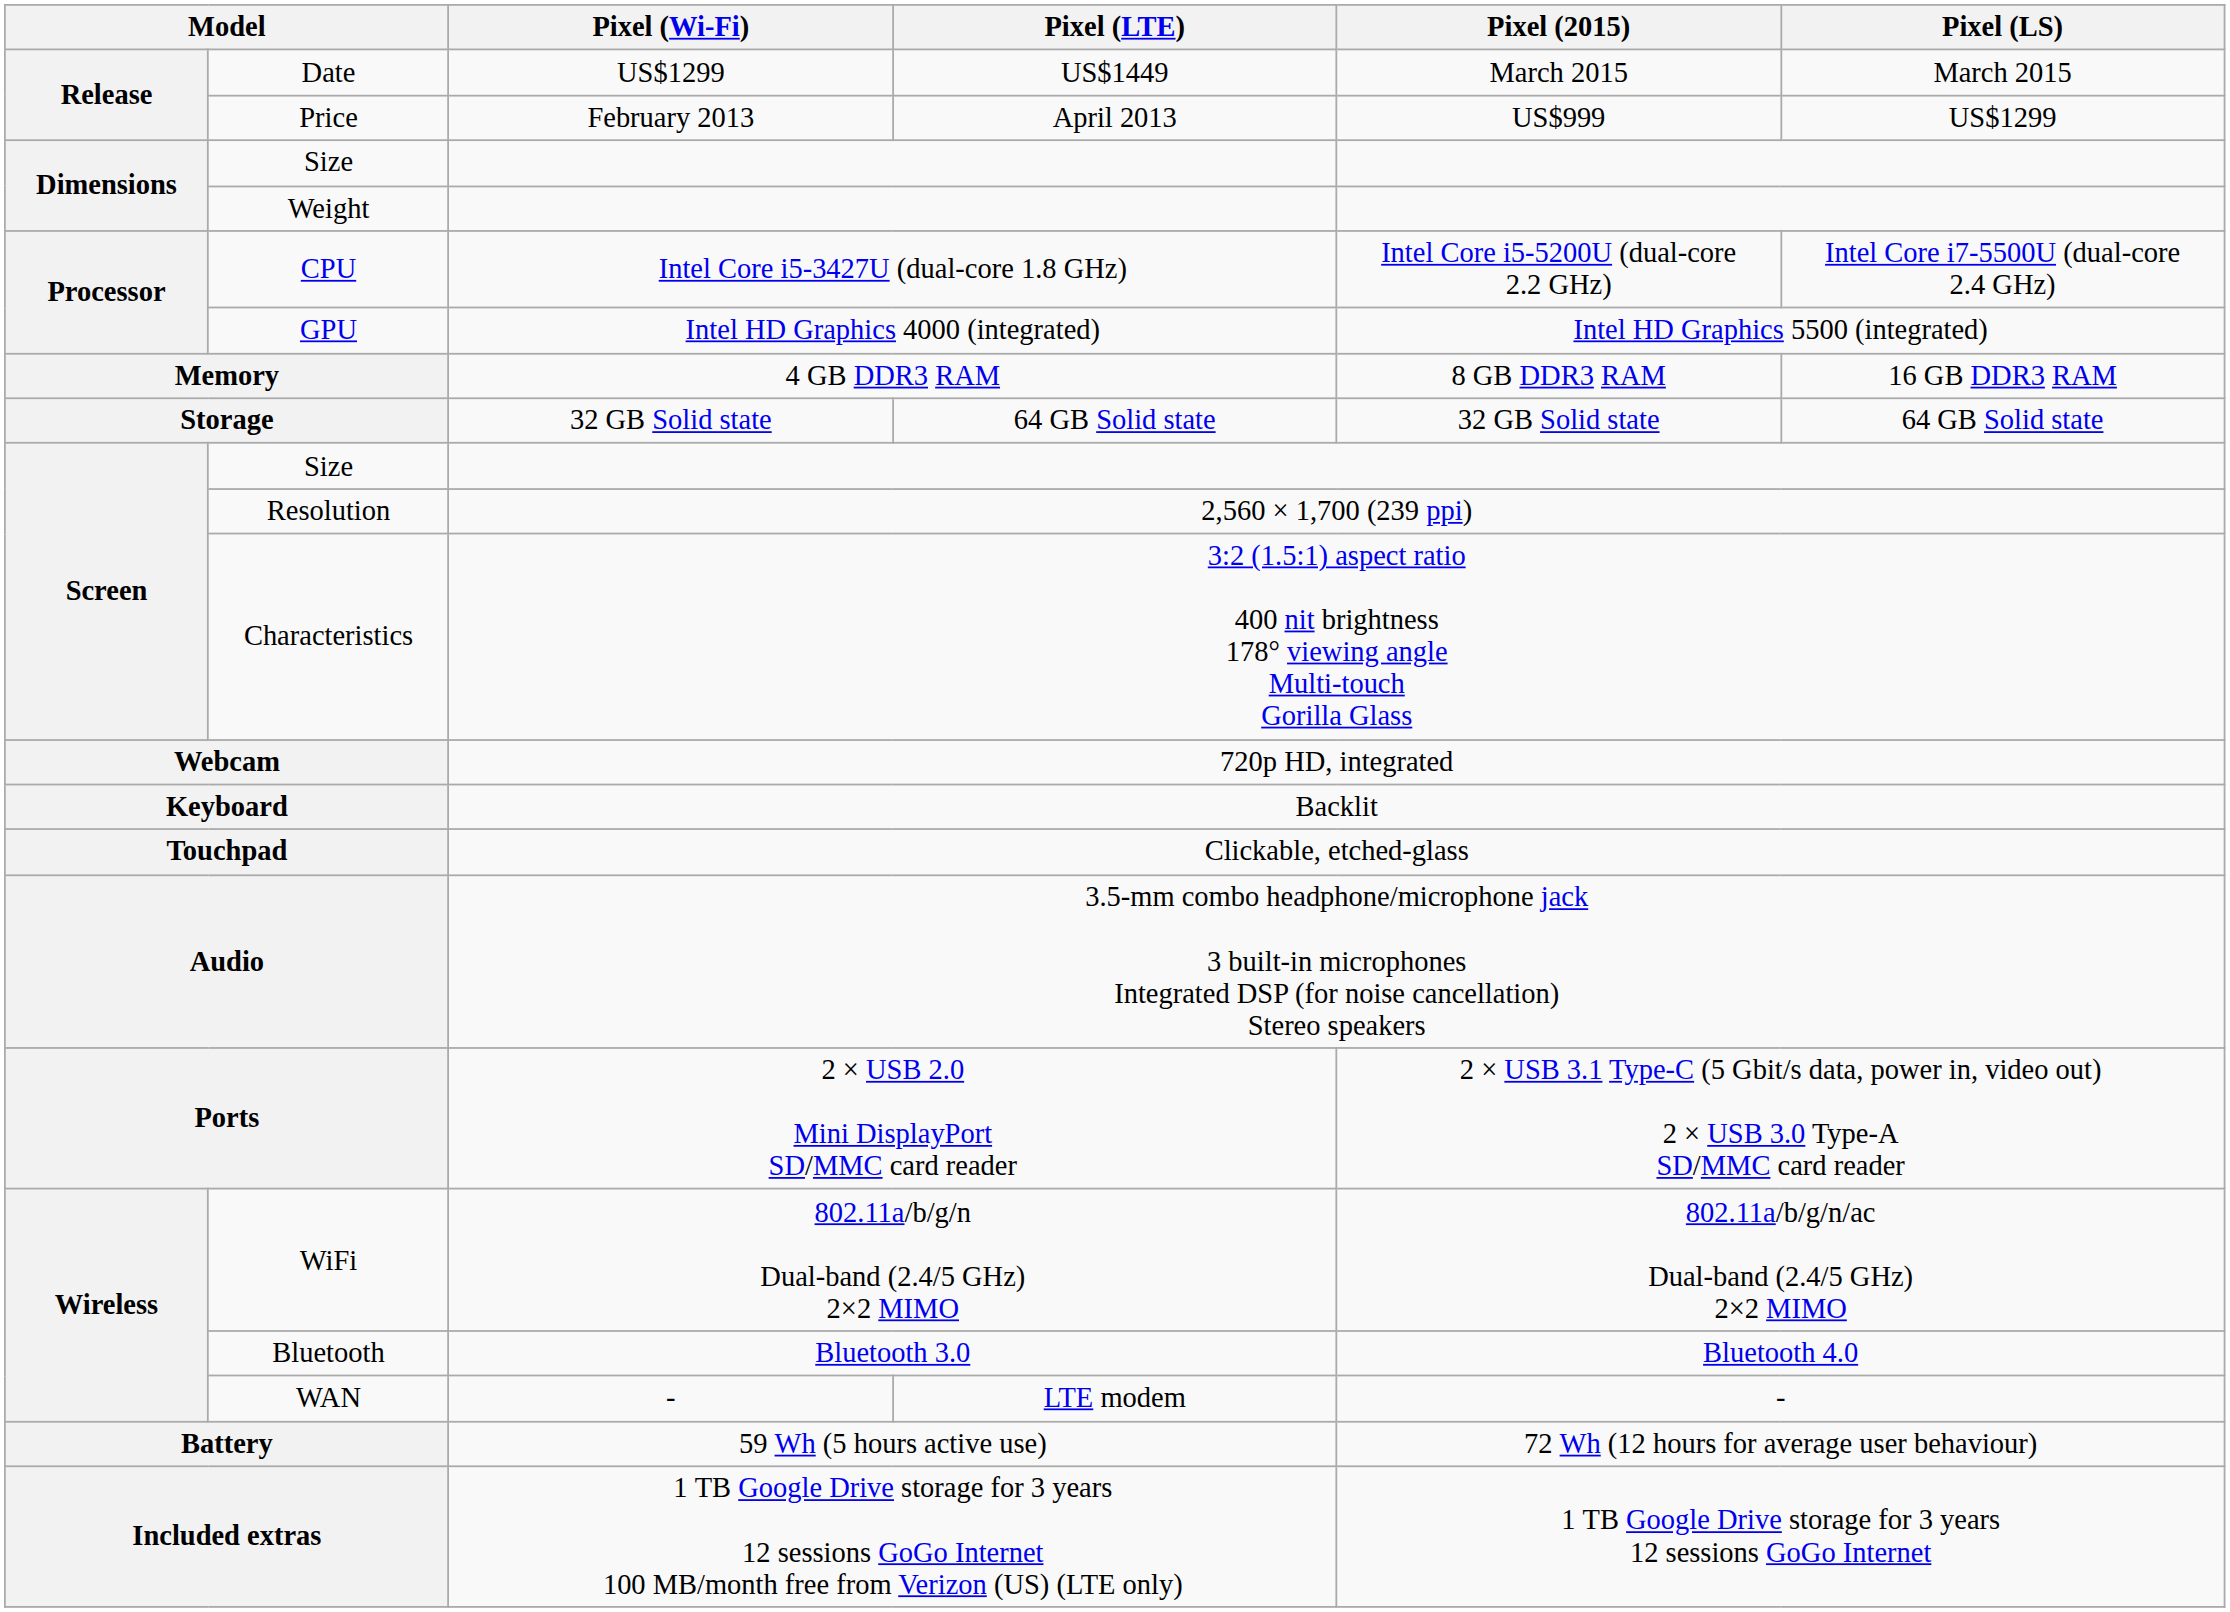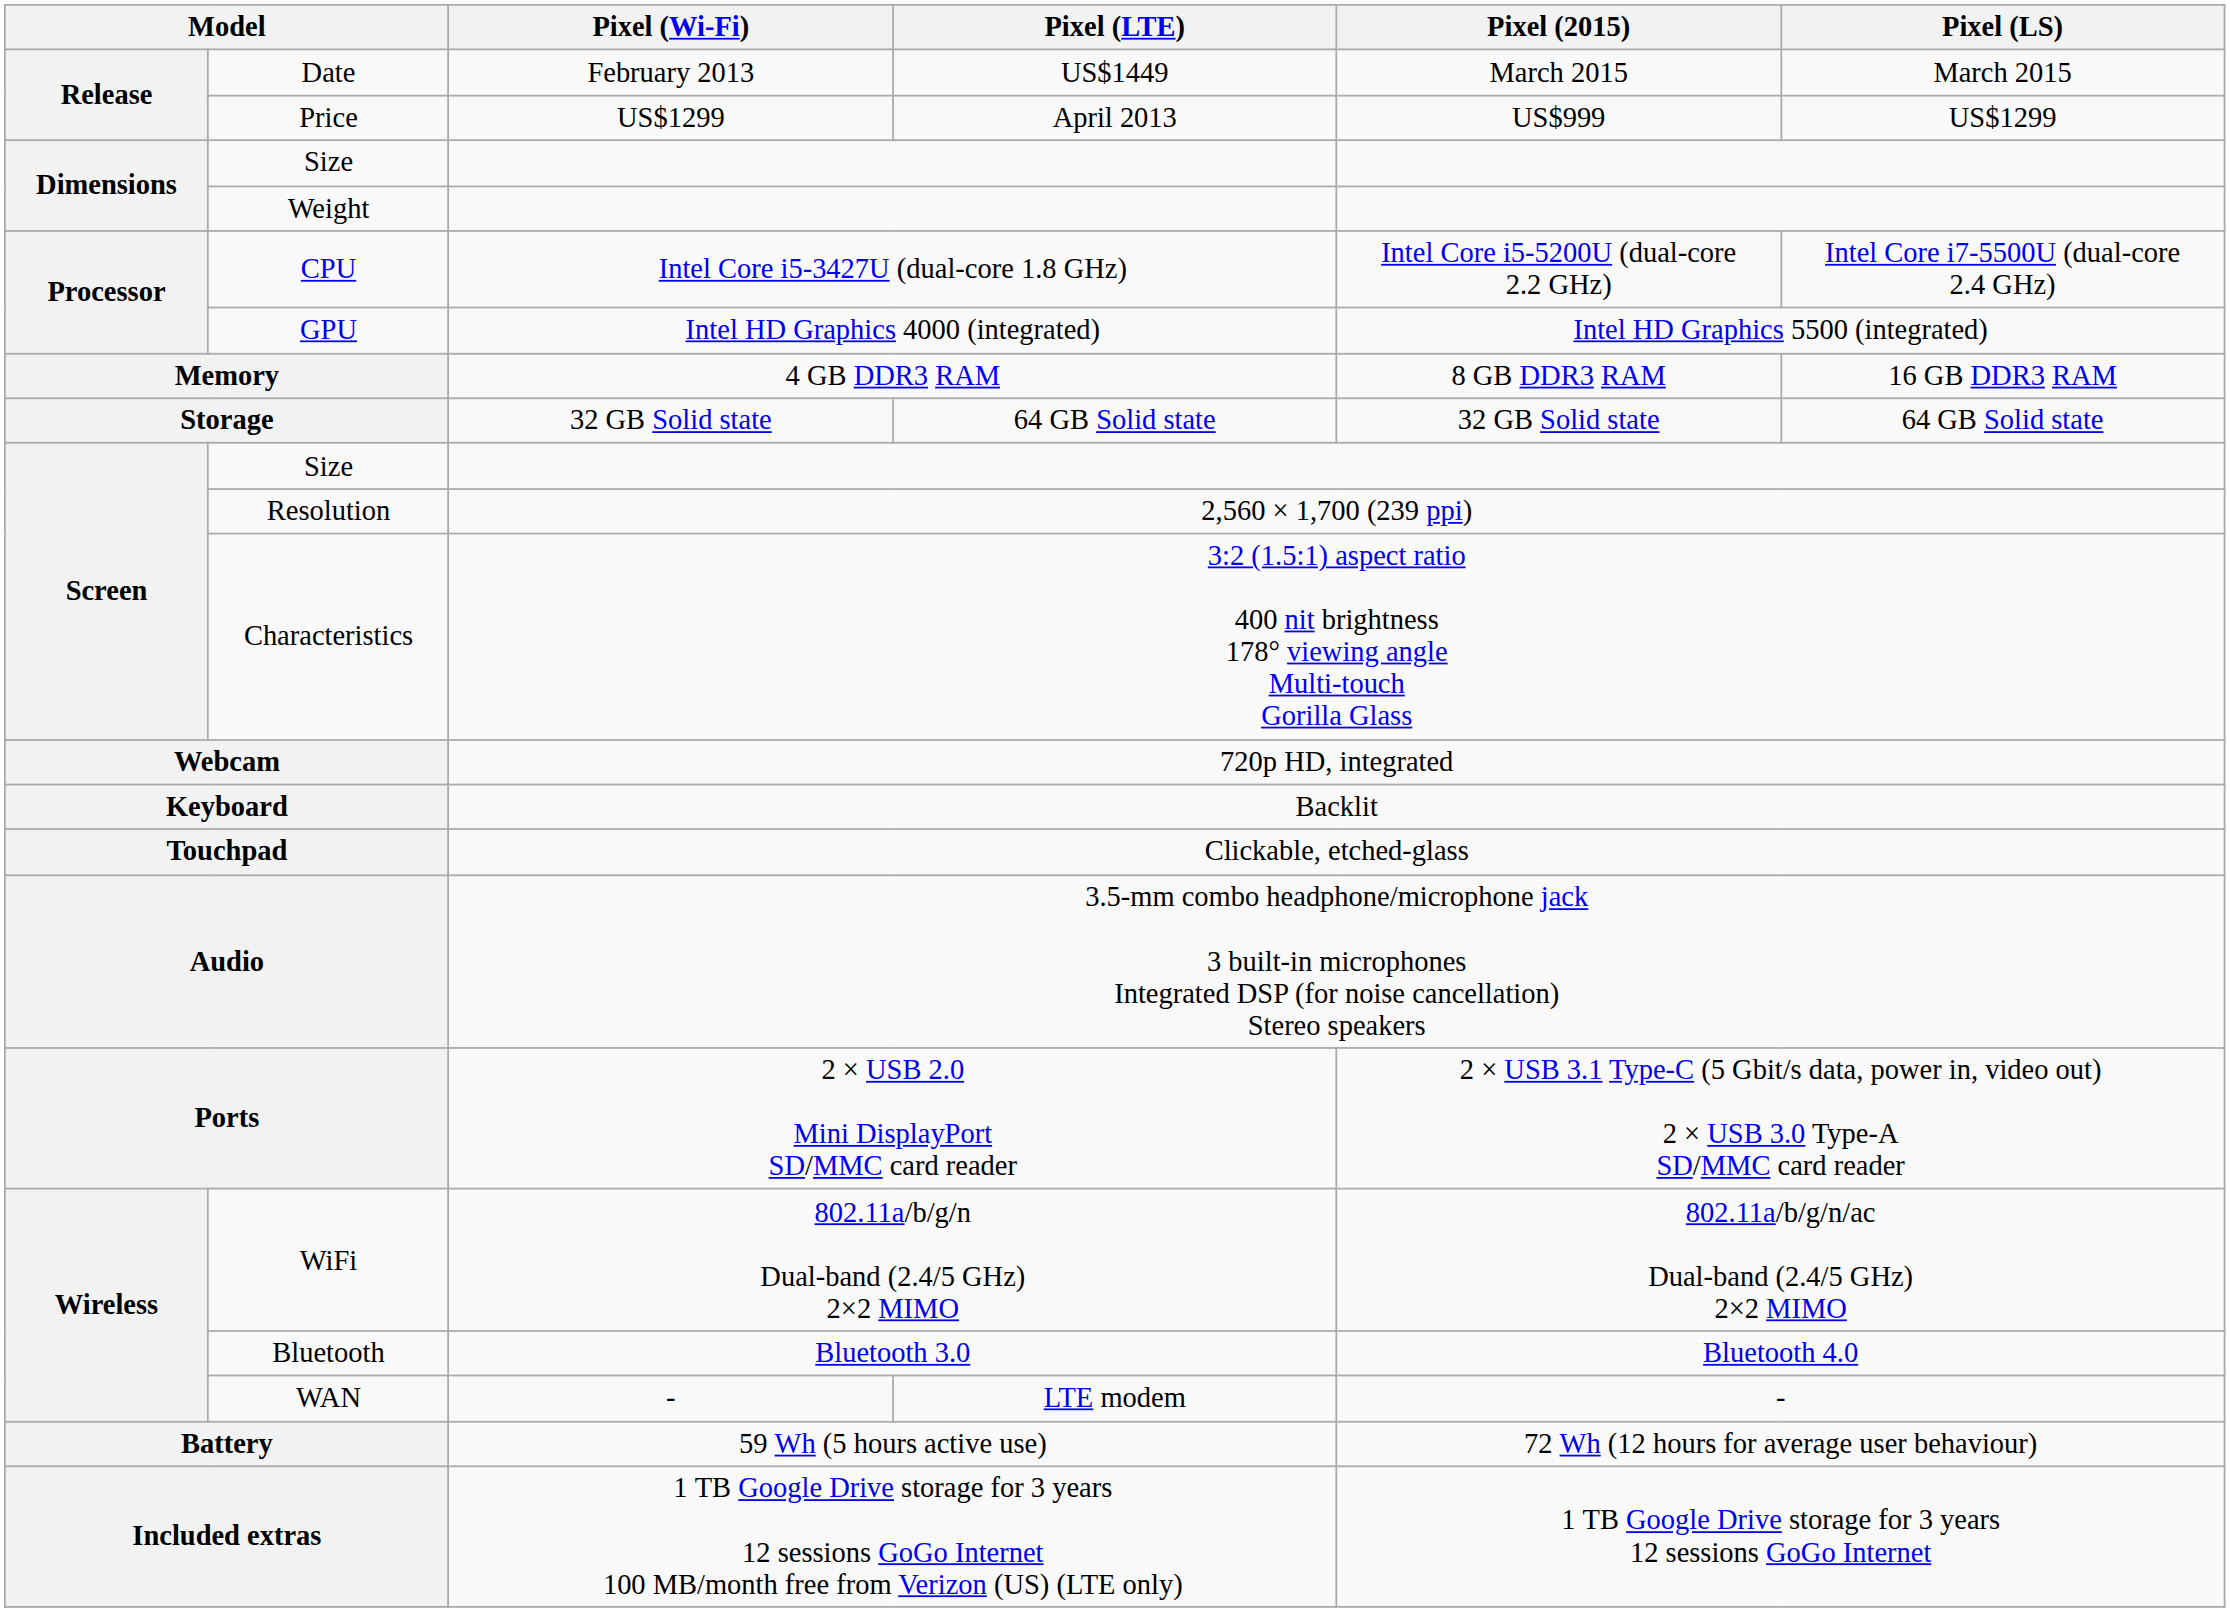(671, 72) US$1299 -> (671, 72) February 2013
(671, 117) February 2013 -> (671, 117) US$1299
